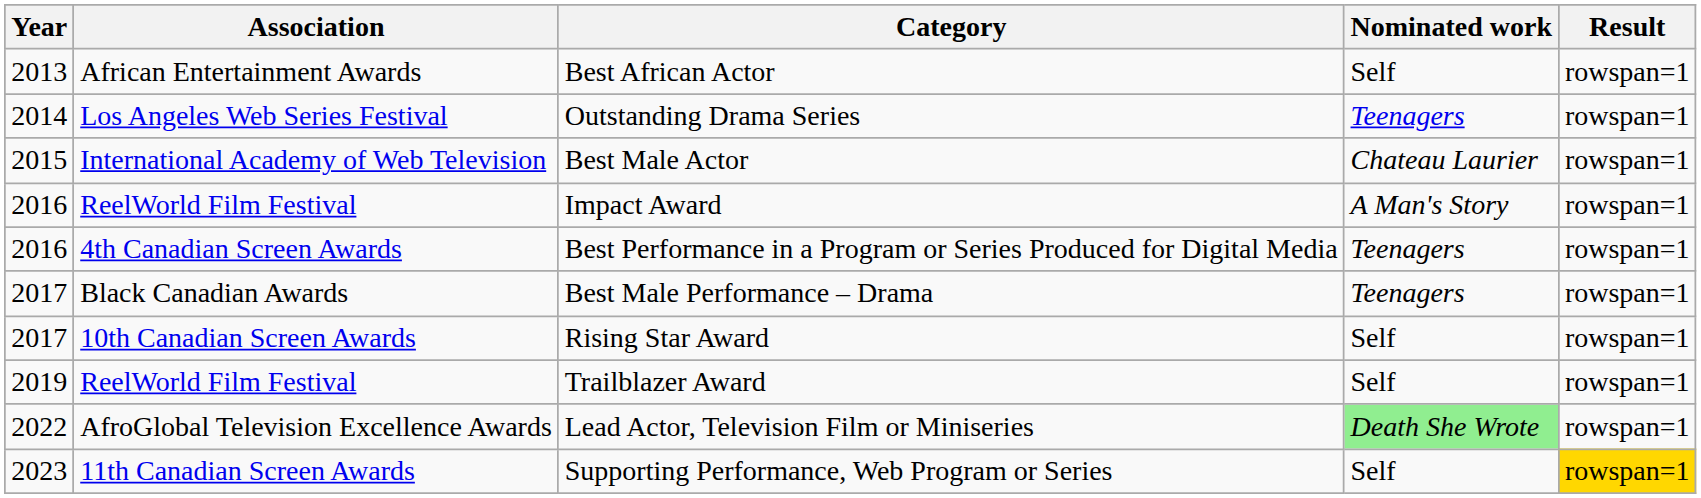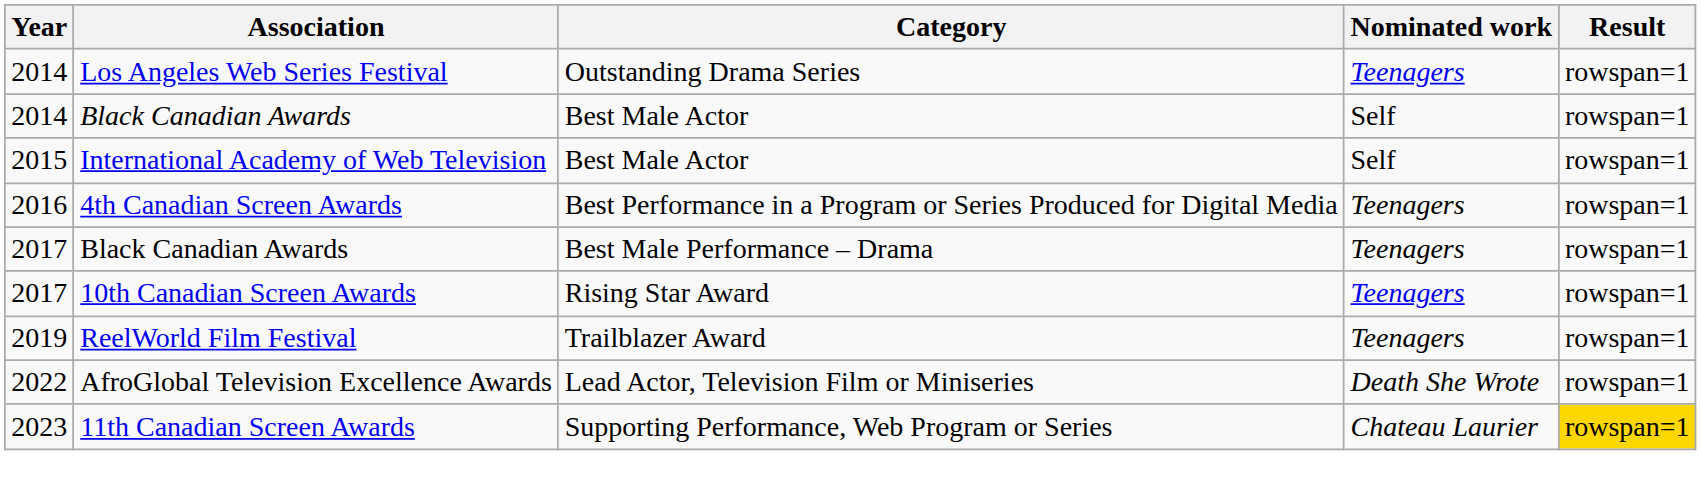- row: (39, 71)
+ row: (39, 115)
(1444, 159) Chateau Laurier -> (1373, 159) Self
- row: (39, 204)
(1373, 337) Self -> (1408, 293) Teenagers
(1373, 381) Self -> (1408, 337) Teenagers
(1445, 426) lightgreen background -> (1445, 381) no background
(1373, 470) Self -> (1444, 426) Chateau Laurier
